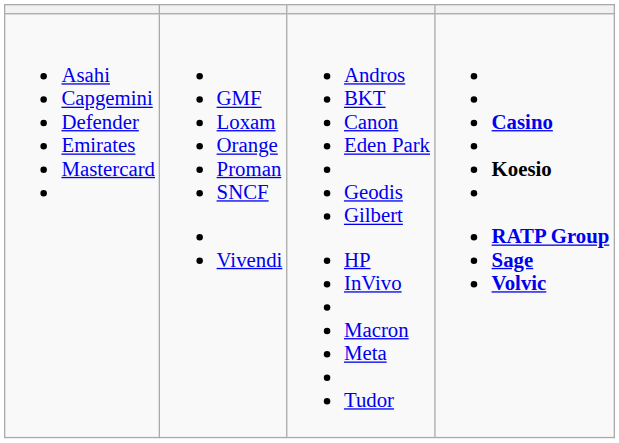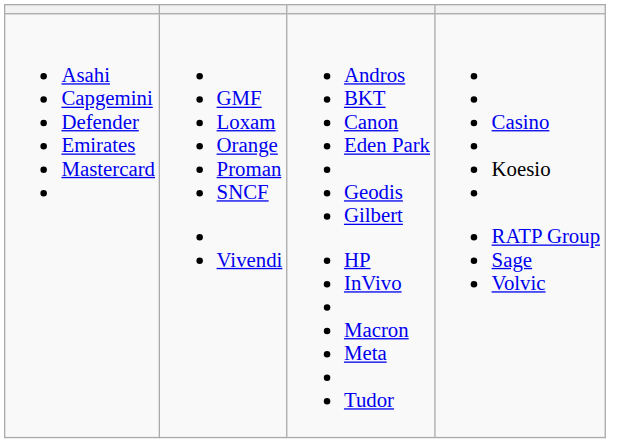(524, 179) bold -> (520, 179) normal
